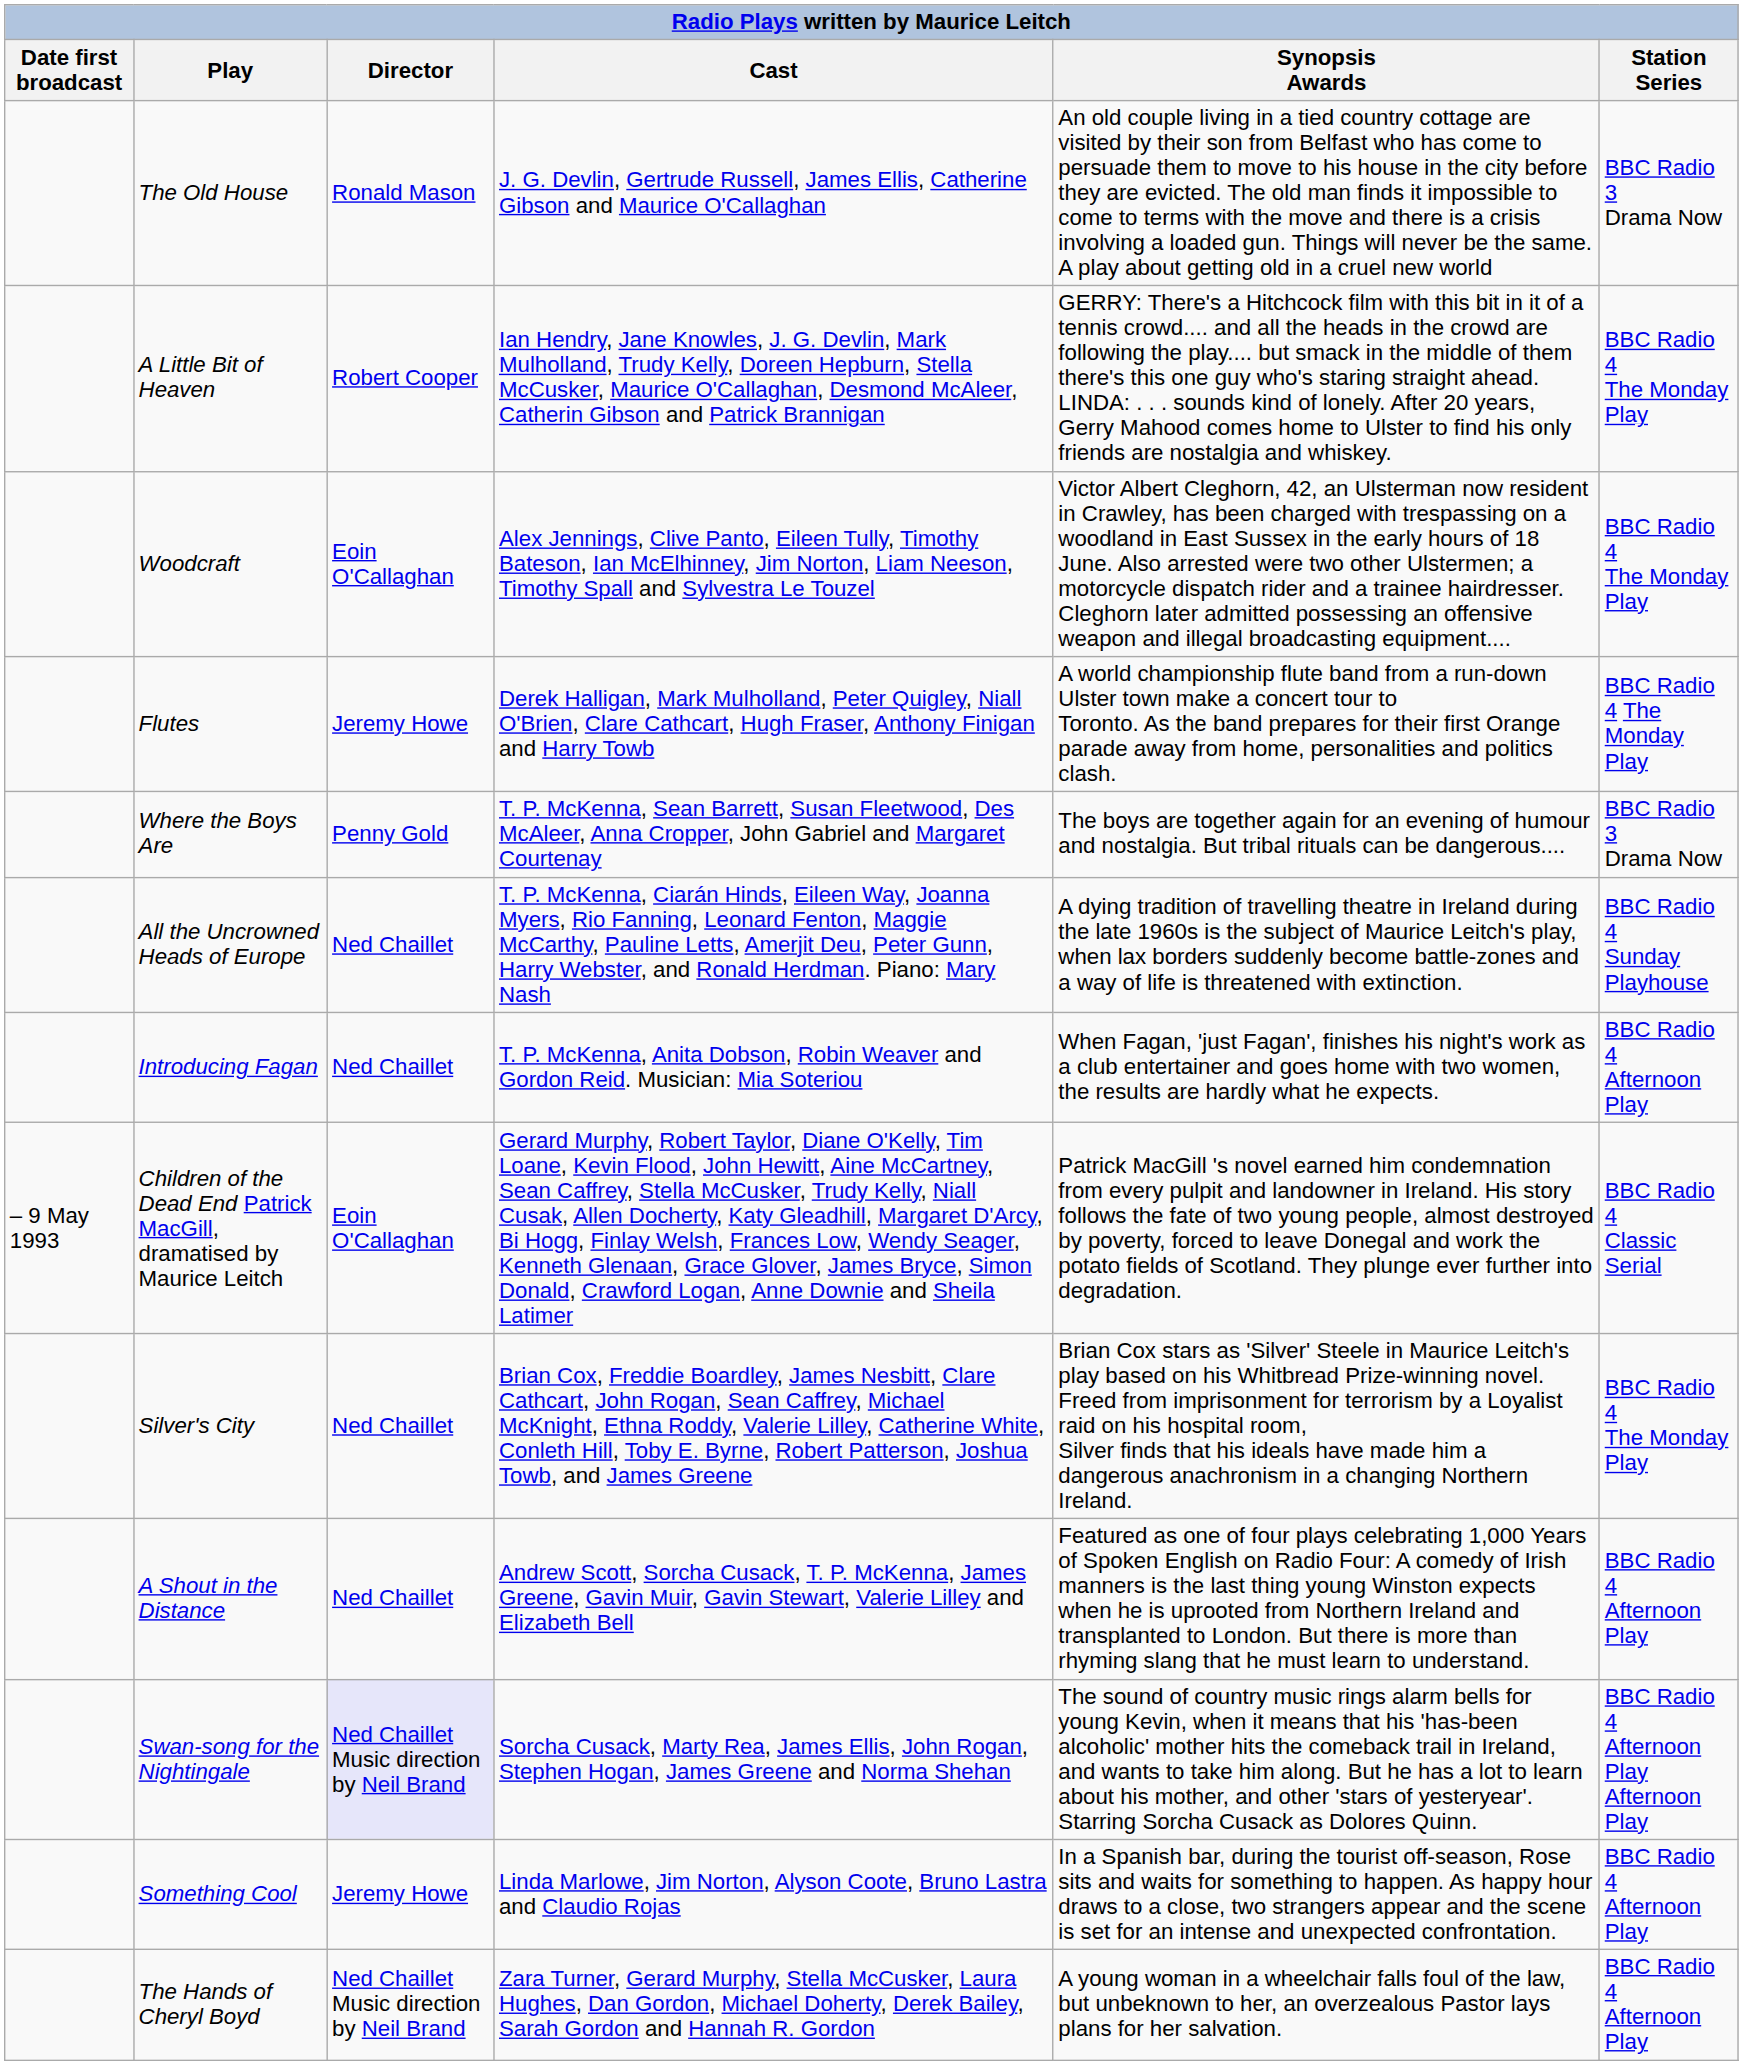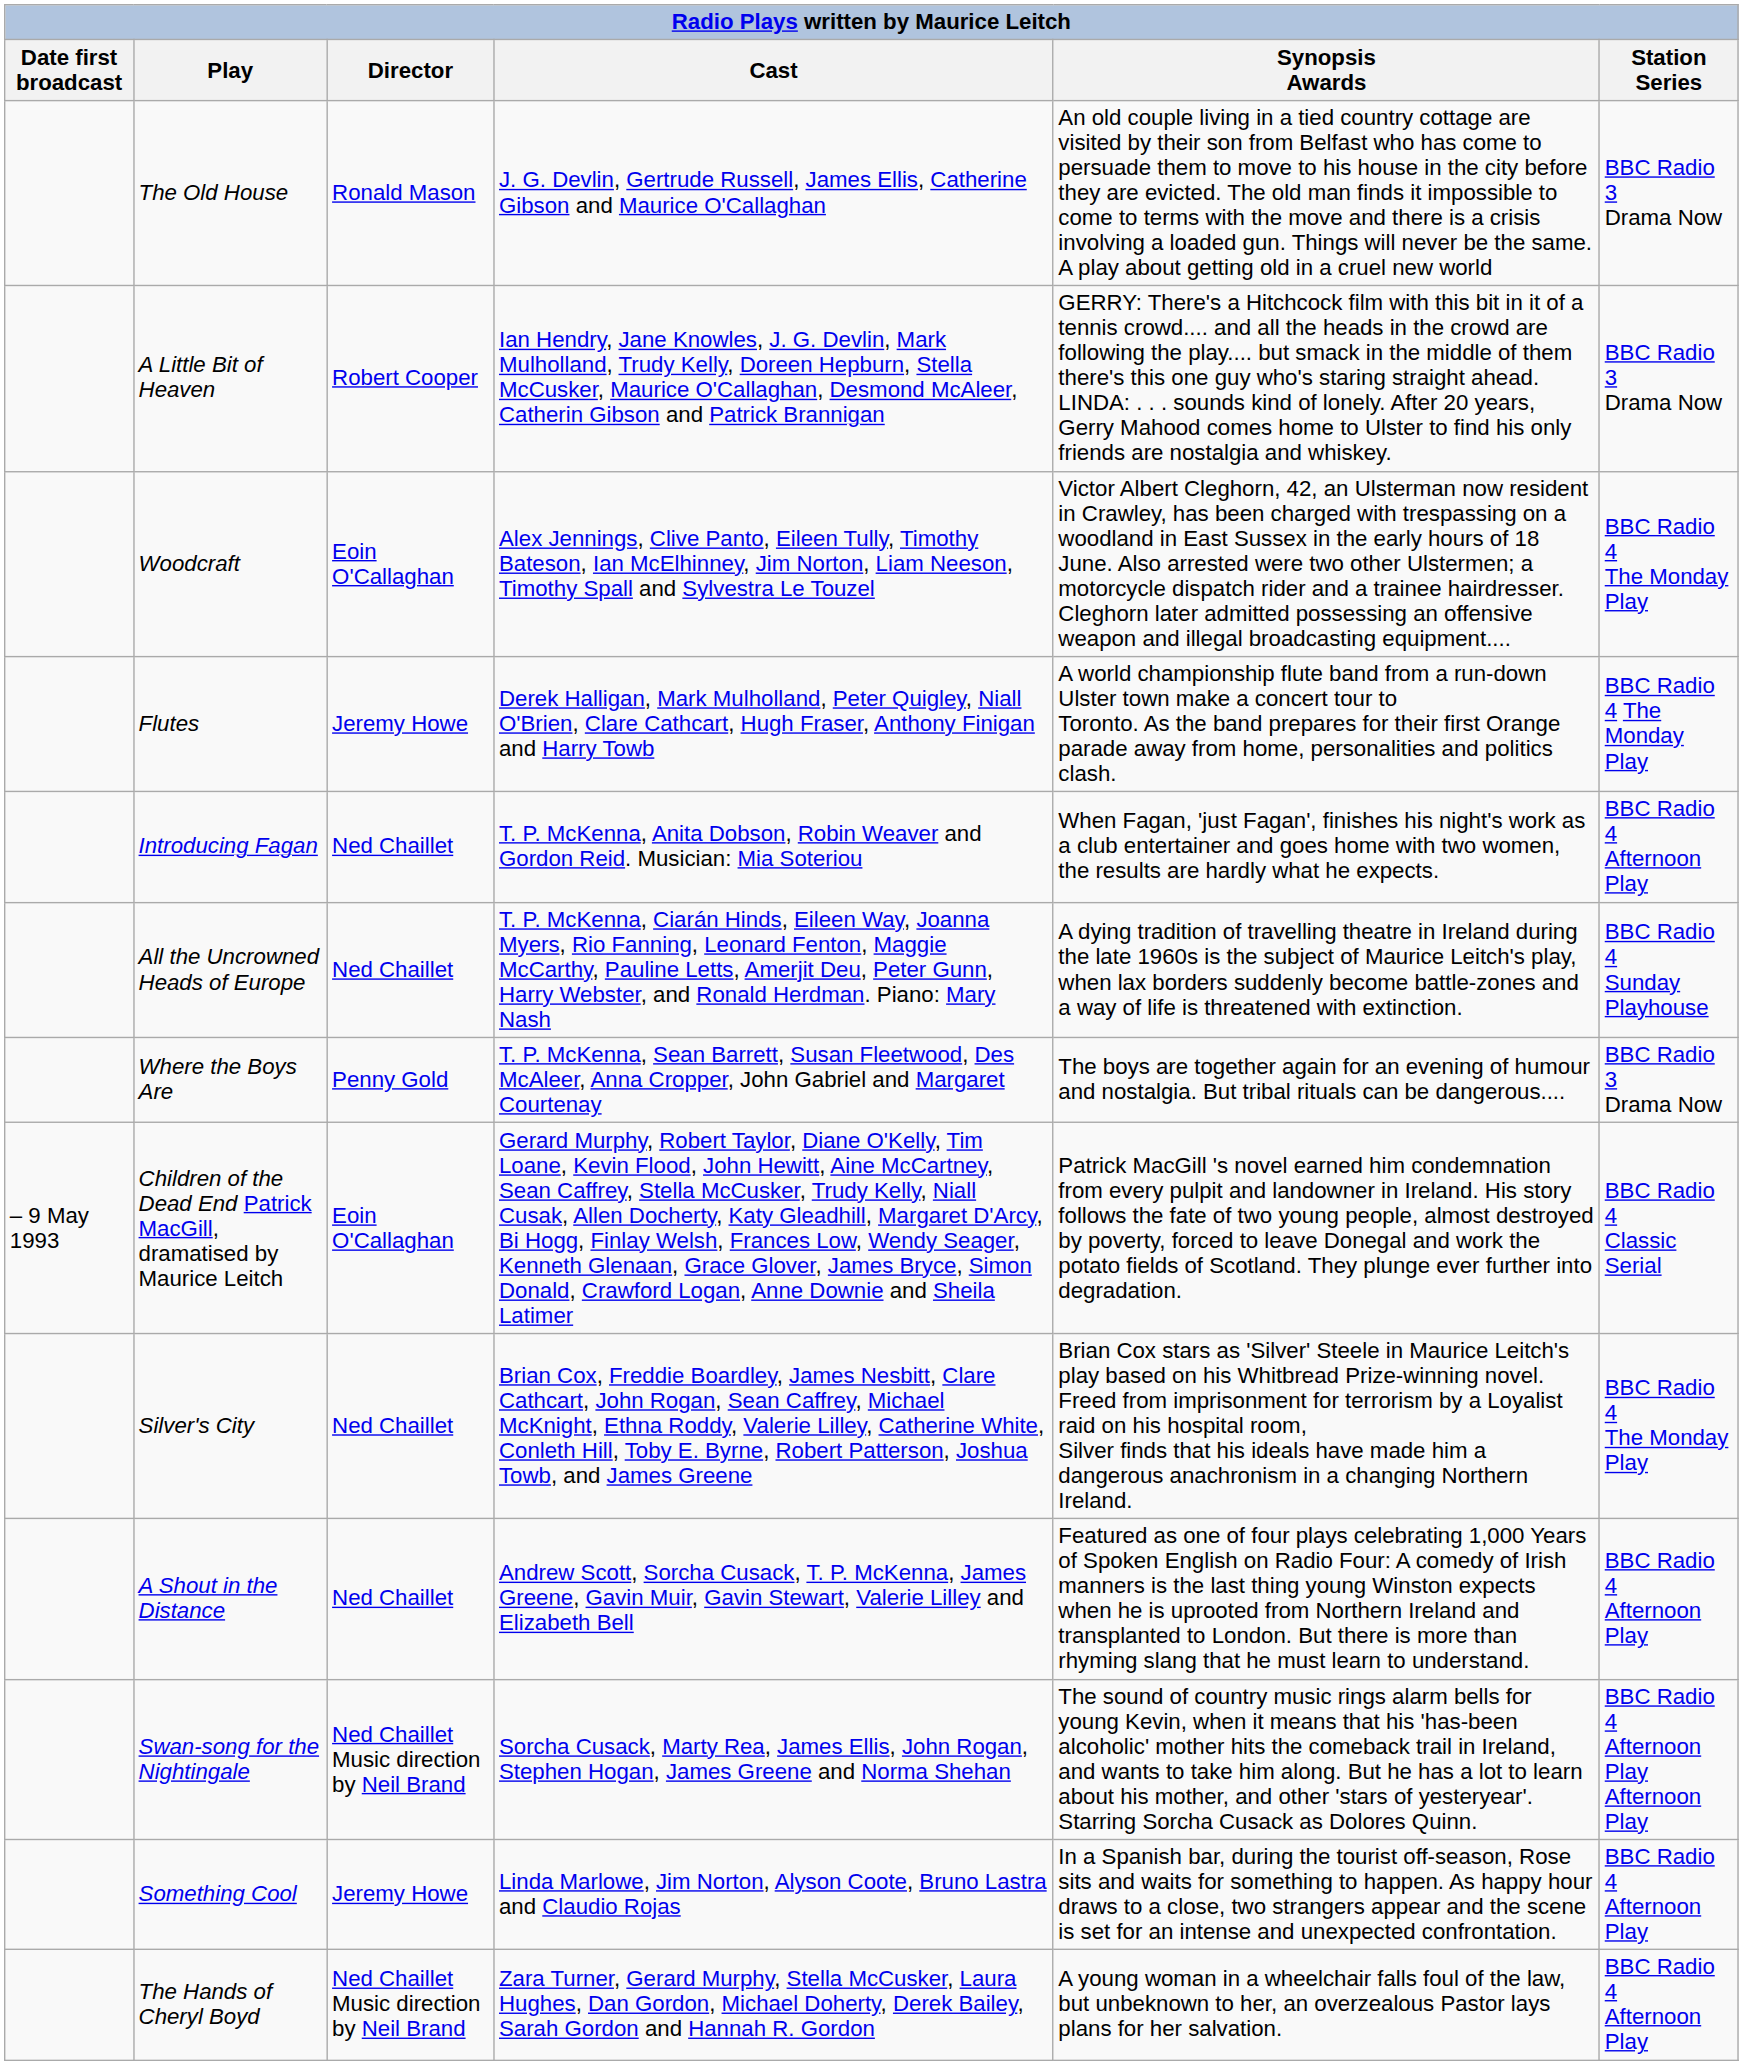(1667, 378) BBC Radio 4 The Monday Play -> (1663, 378) BBC Radio 3 Drama Now
rows swapped: (218, 834) <-> (228, 1067)
(406, 1758) lavender background -> (406, 1758) no background
